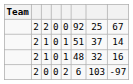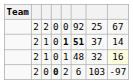(66, 42) normal -> (66, 42) bold
(79, 42) normal -> (79, 42) bold
(118, 57) no background -> (118, 57) lightyellow background
(56, 72) normal -> (56, 72) bold
